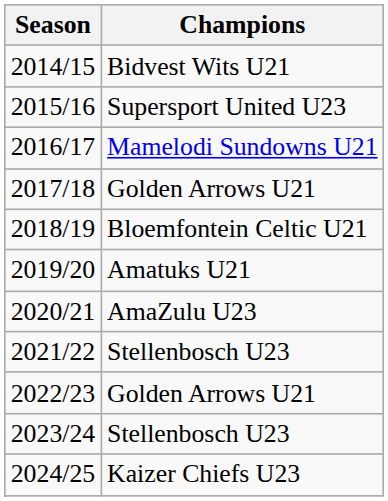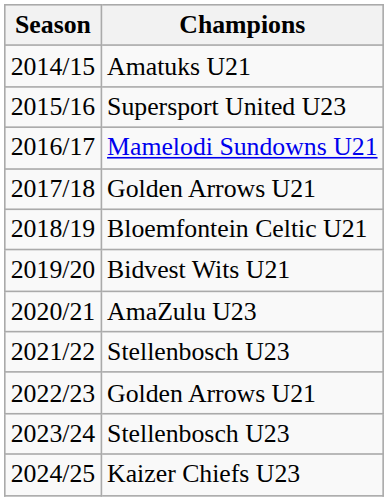(199, 65) Bidvest Wits U21 -> (179, 65) Amatuks U21
(179, 270) Amatuks U21 -> (199, 270) Bidvest Wits U21
